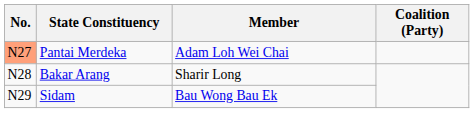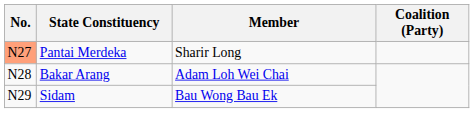(232, 52) Adam Loh Wei Chai -> (208, 52) Sharir Long
(208, 74) Sharir Long -> (232, 74) Adam Loh Wei Chai
